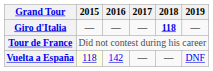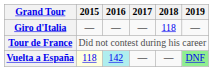(169, 27) bold -> (169, 27) normal
(116, 58) no background -> (116, 58) paleturquoise background
(195, 58) no background -> (195, 58) lightgreen background
